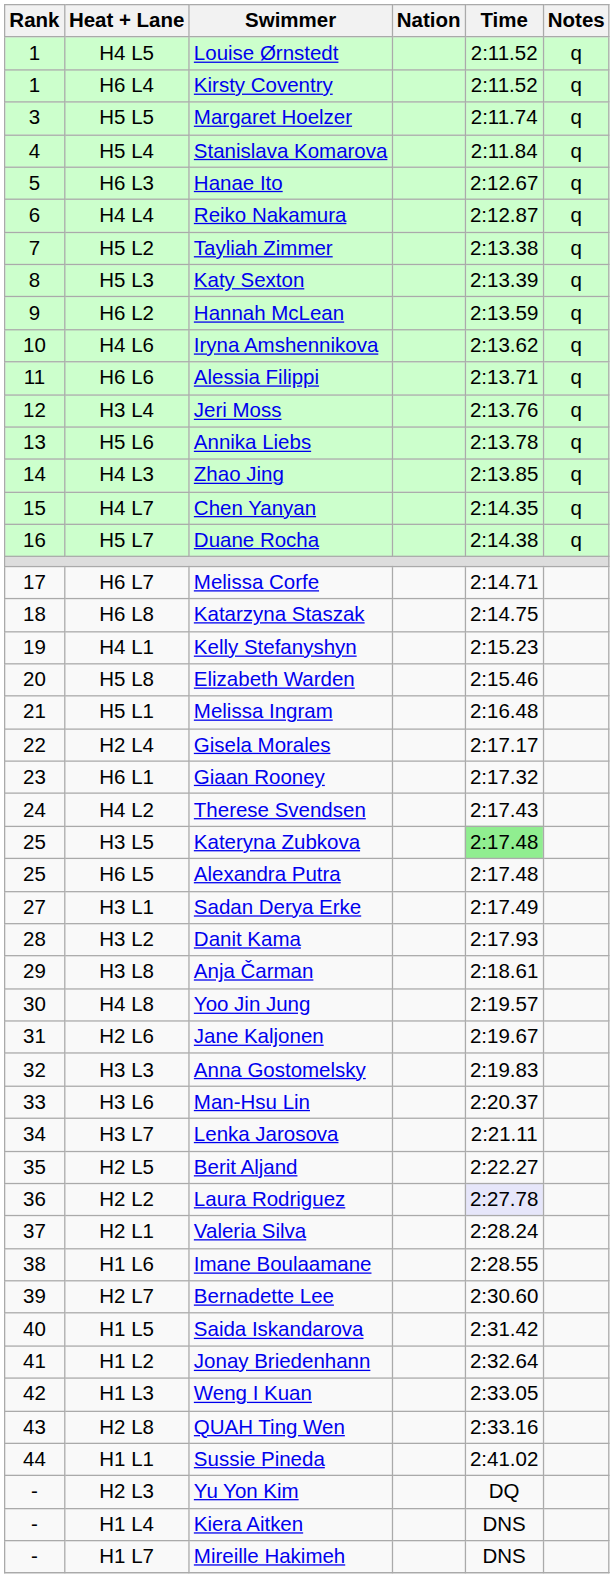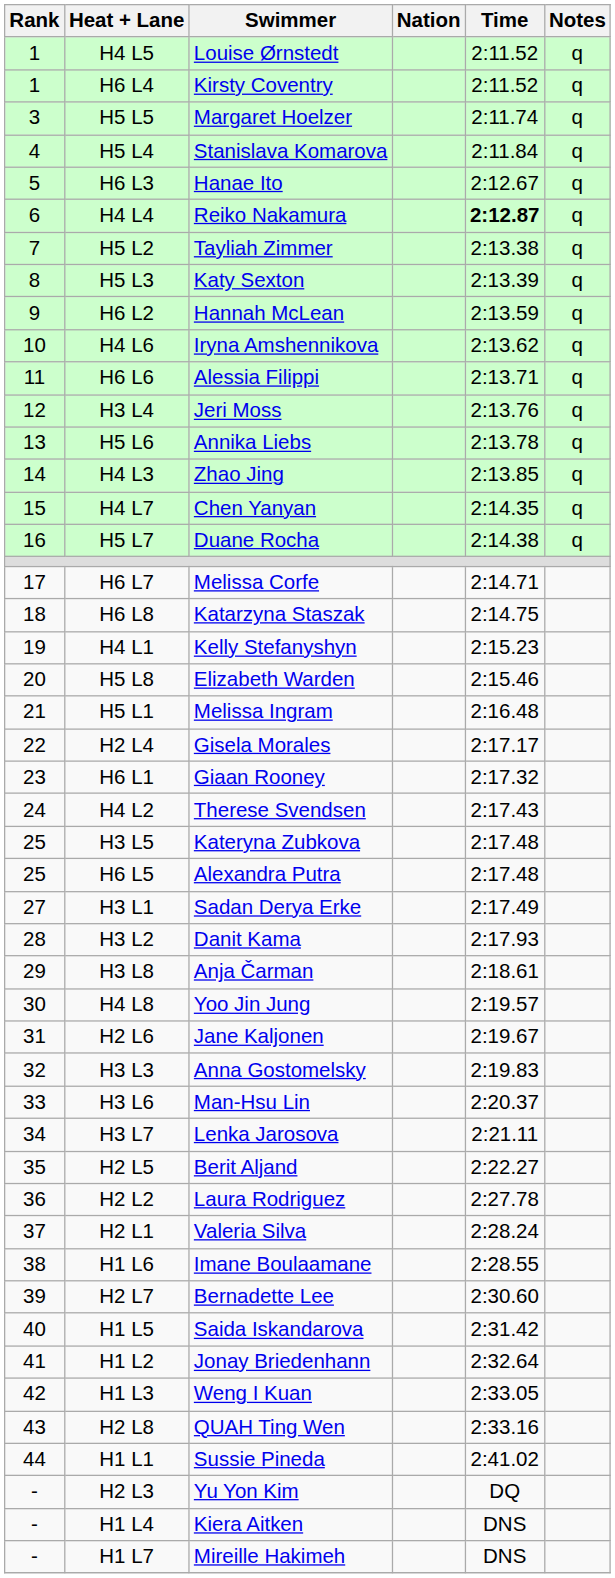(504, 215) normal -> (505, 215) bold
(504, 842) lightgreen background -> (505, 842) no background
(504, 1199) lavender background -> (505, 1199) no background
